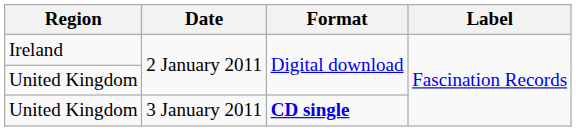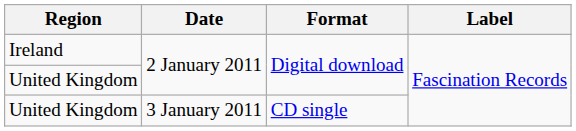(310, 110) bold -> (309, 110) normal
